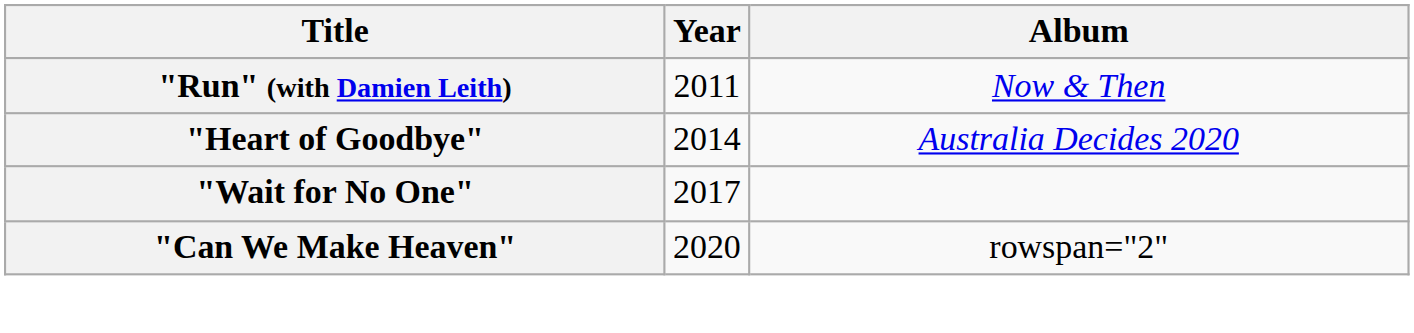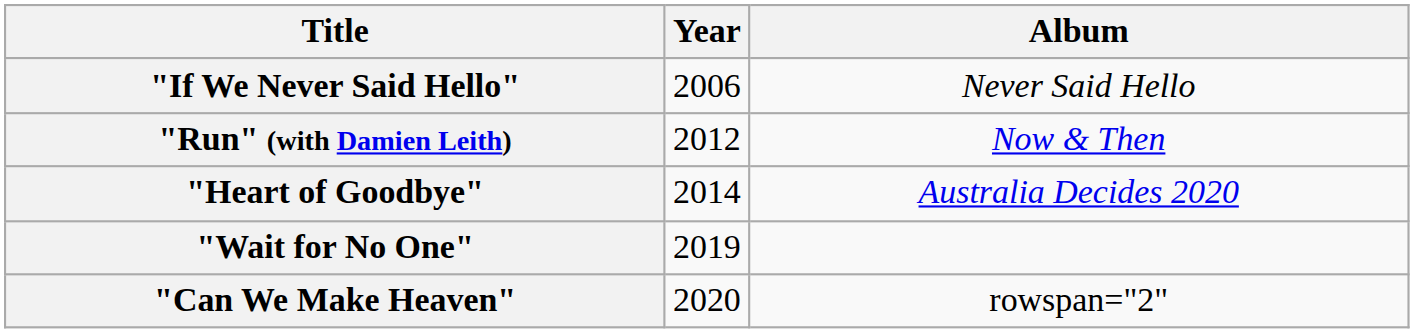+ row: (335, 85)
(707, 85) 2011 -> (707, 138) 2012
(707, 192) 2017 -> (707, 246) 2019
